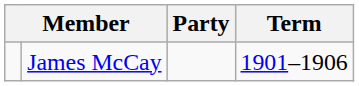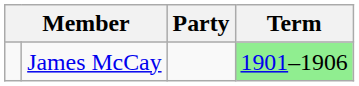(294, 61) no background -> (294, 61) lightgreen background
